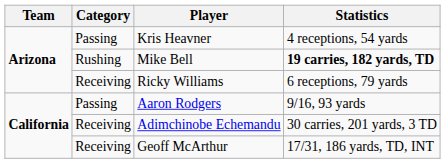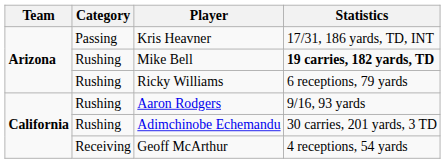(347, 37) 4 receptions, 54 yards -> (360, 37) 17/31, 186 yards, TD, INT
(103, 81) Receiving -> (98, 81) Rushing
(96, 103) Passing -> (98, 103) Rushing
(103, 125) Receiving -> (98, 125) Rushing
(360, 147) 17/31, 186 yards, TD, INT -> (347, 147) 4 receptions, 54 yards
